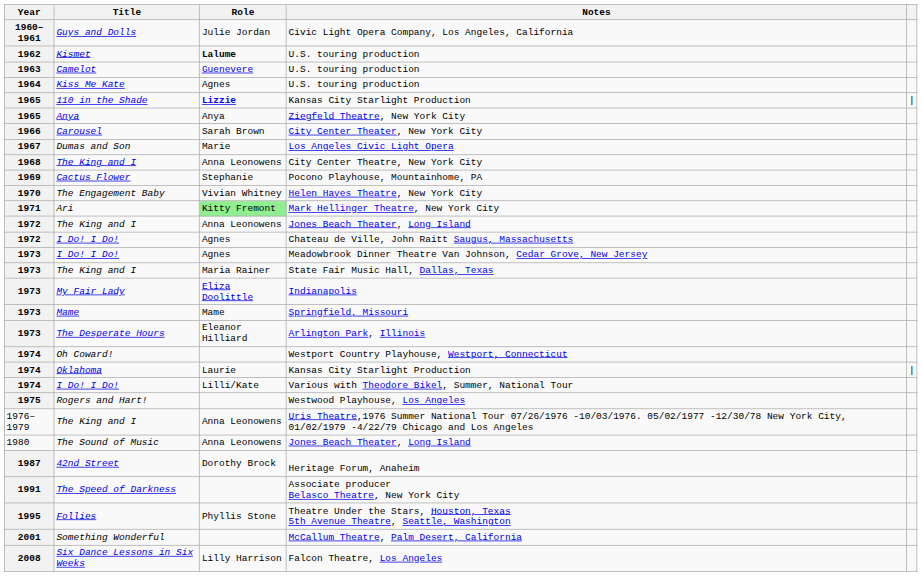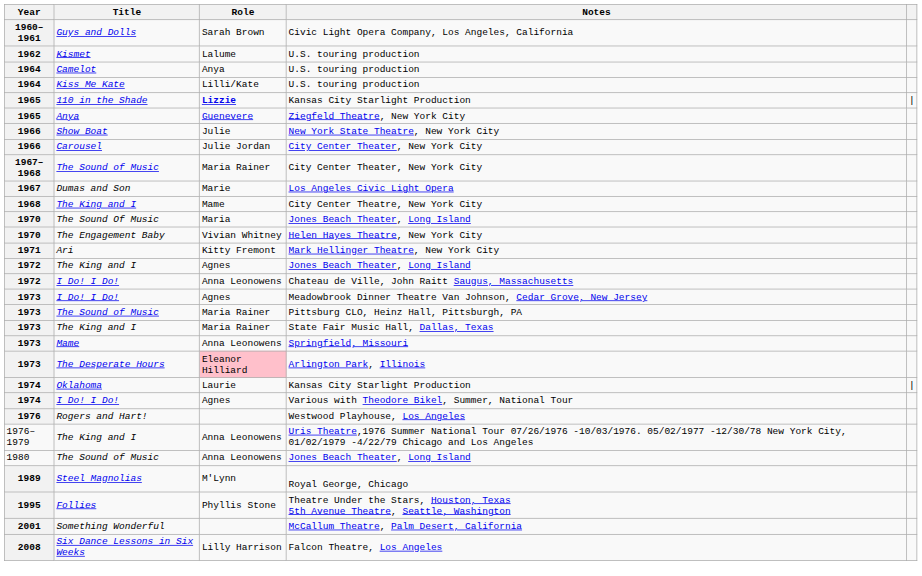(236, 33) Julie Jordan -> (233, 33) Sarah Brown
(219, 54) bold -> (219, 54) normal
(29, 69) 1963 -> (29, 69) 1964
(228, 69) Guenevere -> (213, 69) Anya
(216, 85) Agnes -> (230, 85) Lilli/Kate
(213, 116) Anya -> (228, 116) Guenevere
+ row: (82, 131)
(233, 131) Sarah Brown -> (236, 147) Julie Jordan
+ row: (108, 168)
(242, 162) Anna Leonowens -> (213, 204) Mame
- row: (93, 178)
+ row: (108, 220)
(239, 209) lightgreen background -> (239, 251) no background
(242, 224) Anna Leonowens -> (216, 266) Agnes
(216, 240) Agnes -> (242, 281) Anna Leonowens
+ row: (108, 312)
- row: (91, 291)
(213, 312) Mame -> (242, 343) Anna Leonowens
(225, 333) no background -> (225, 364) pink background
- row: (85, 354)
(230, 385) Lilli/Kate -> (216, 401) Agnes
(29, 401) 1975 -> (29, 416) 1976
- row: (88, 464)
+ row: (99, 479)
- row: (116, 490)
